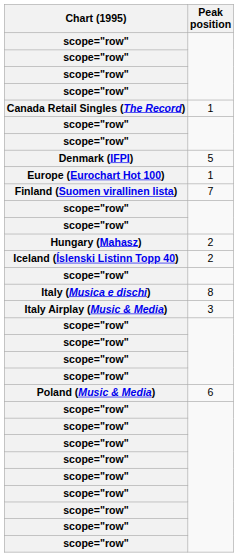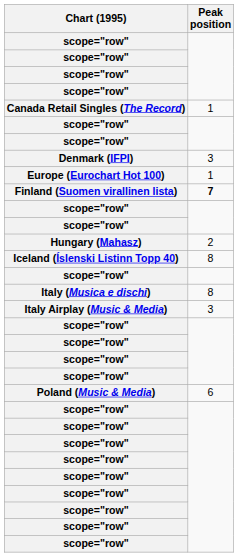(211, 158) 5 -> (211, 158) 3
(211, 192) normal -> (211, 192) bold
(211, 259) 2 -> (211, 259) 8
